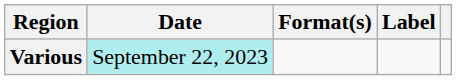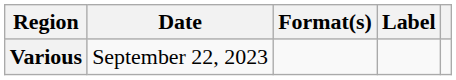(180, 56) paleturquoise background -> (180, 56) no background
